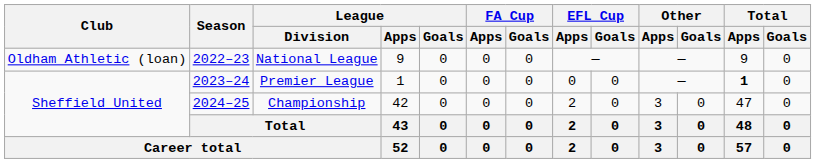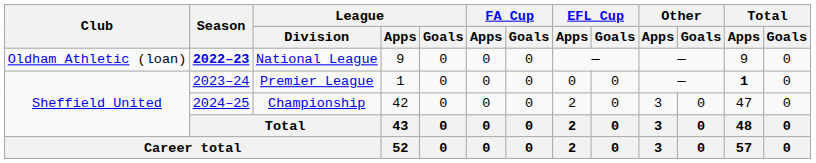(221, 60) normal -> (221, 60) bold
